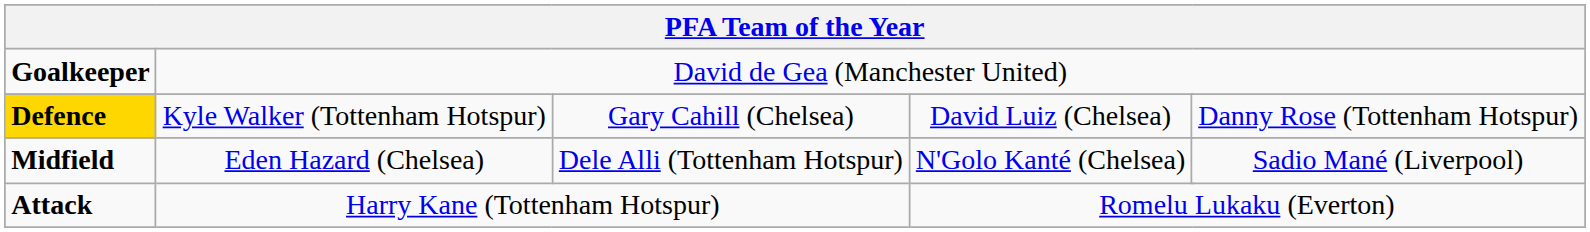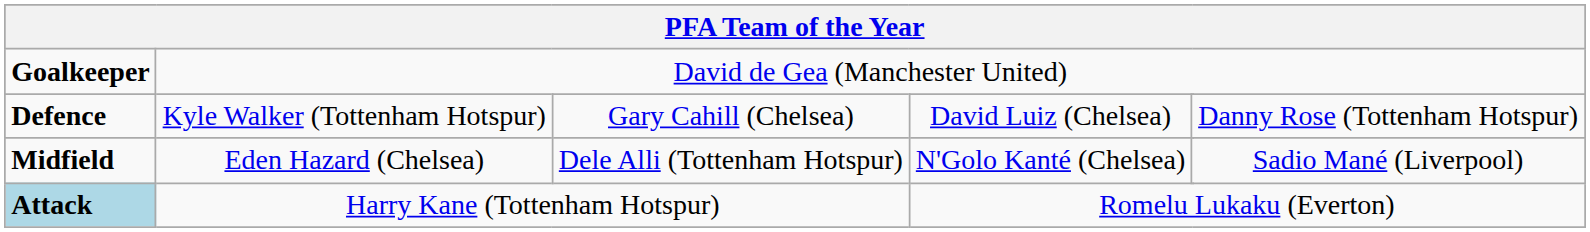(59, 115) gold background -> (59, 115) no background
(52, 204) no background -> (52, 204) lightblue background
